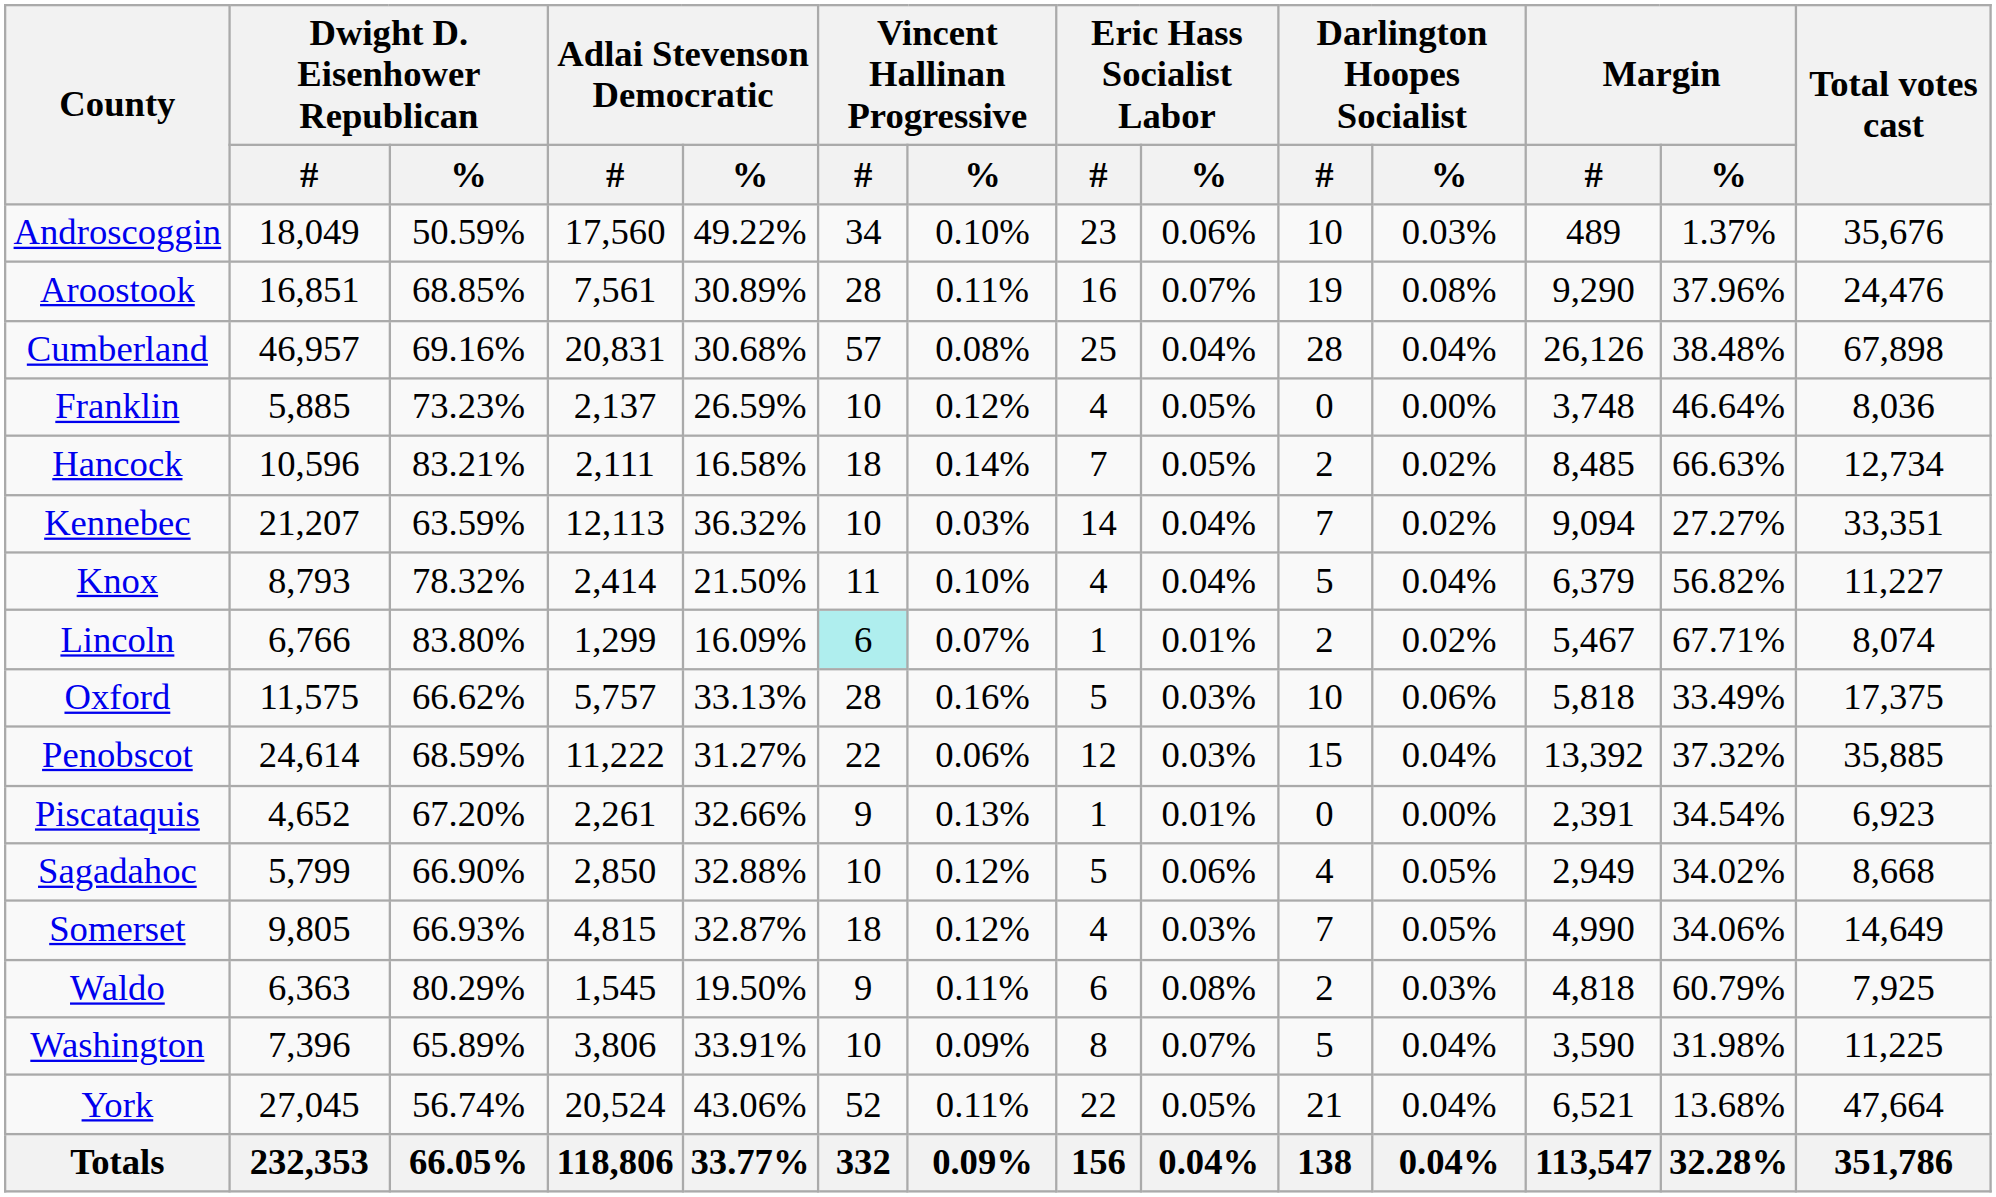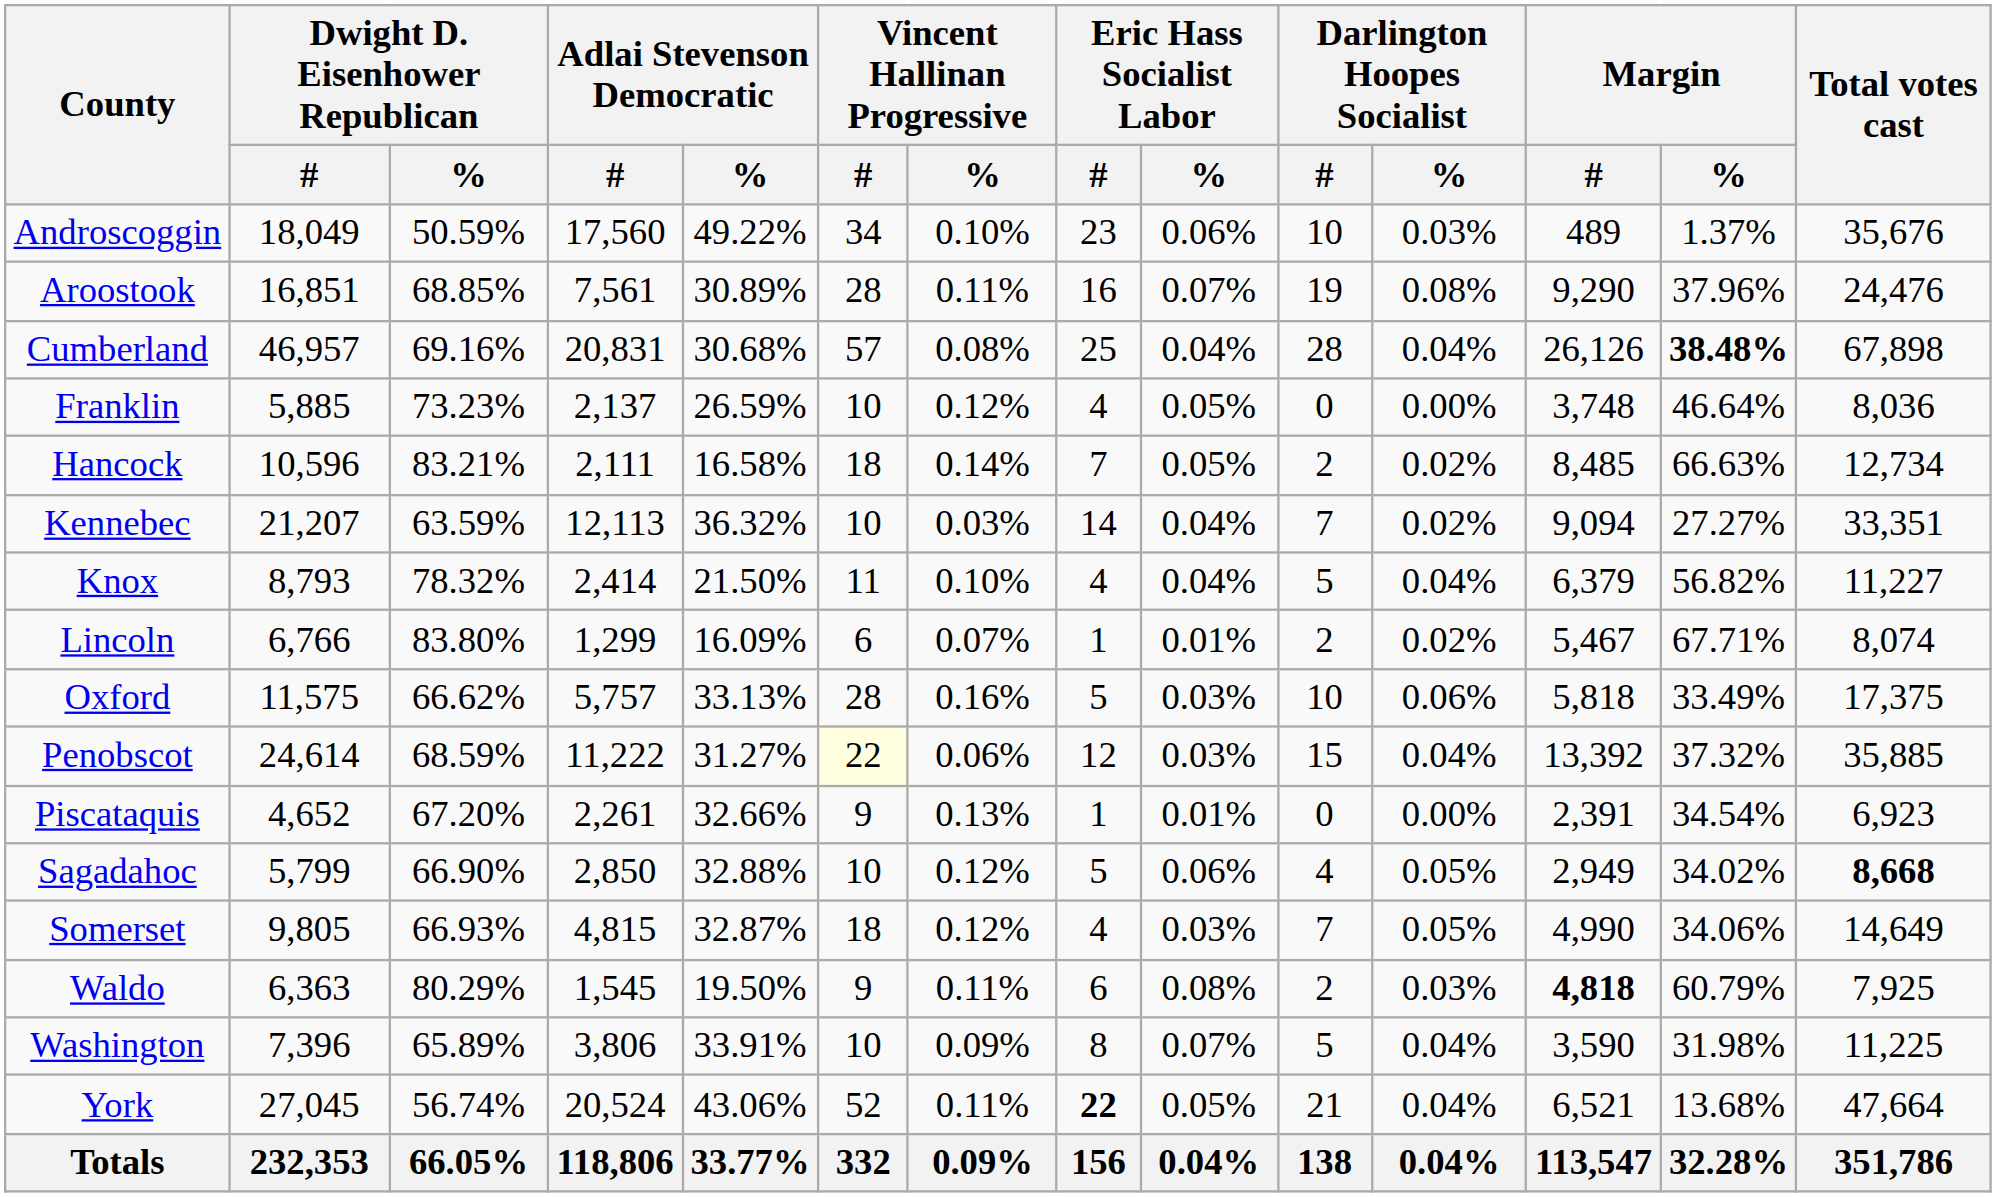(1728, 348) normal -> (1729, 348) bold
(863, 638) paleturquoise background -> (863, 638) no background
(863, 755) no background -> (863, 755) lightyellow background
(1894, 871) normal -> (1894, 871) bold
(1594, 987) normal -> (1594, 987) bold
(1098, 1103) normal -> (1098, 1103) bold
